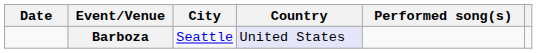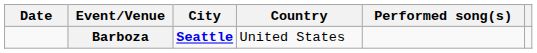(205, 38) normal -> (205, 38) bold
(292, 38) lavender background -> (292, 38) no background
